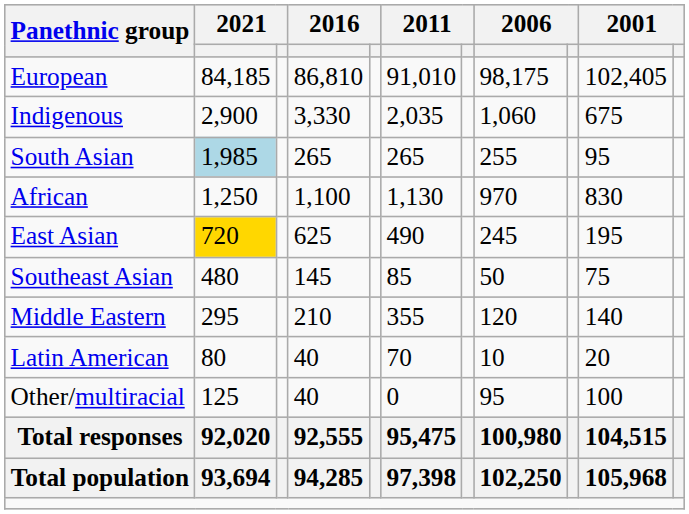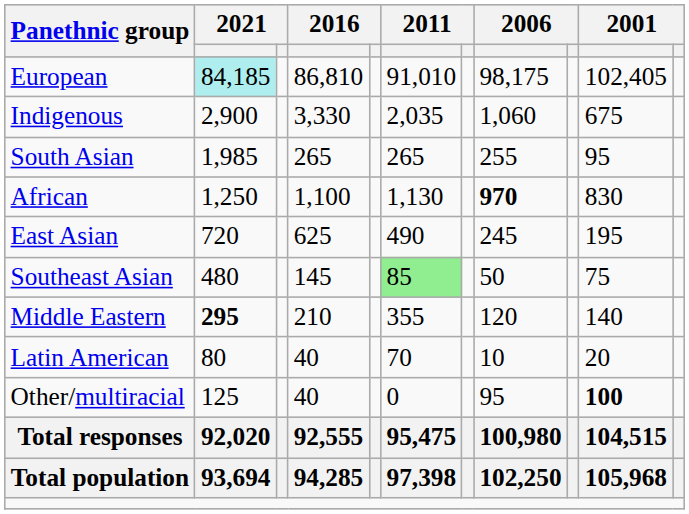(236, 76) no background -> (236, 76) paleturquoise background
(229, 156) lightblue background -> (229, 156) no background
(498, 196) normal -> (498, 196) bold
(220, 236) gold background -> (220, 236) no background
(399, 276) no background -> (399, 276) lightgreen background
(220, 316) normal -> (220, 316) bold
(604, 397) normal -> (604, 397) bold
